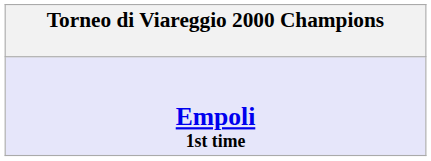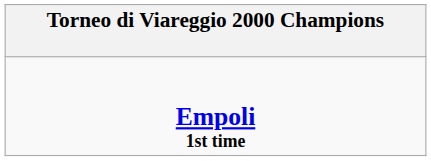(216, 126) lavender background -> (216, 126) no background
